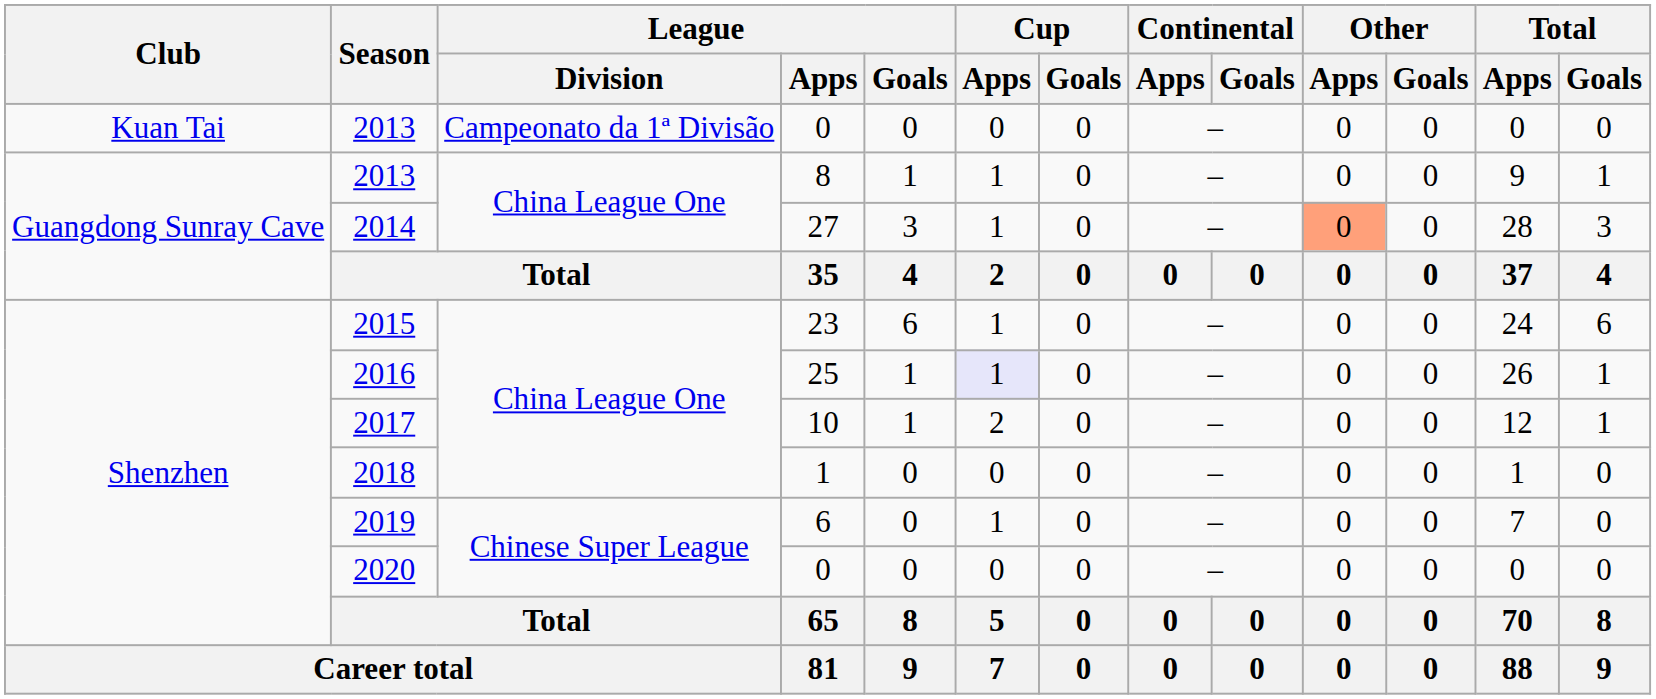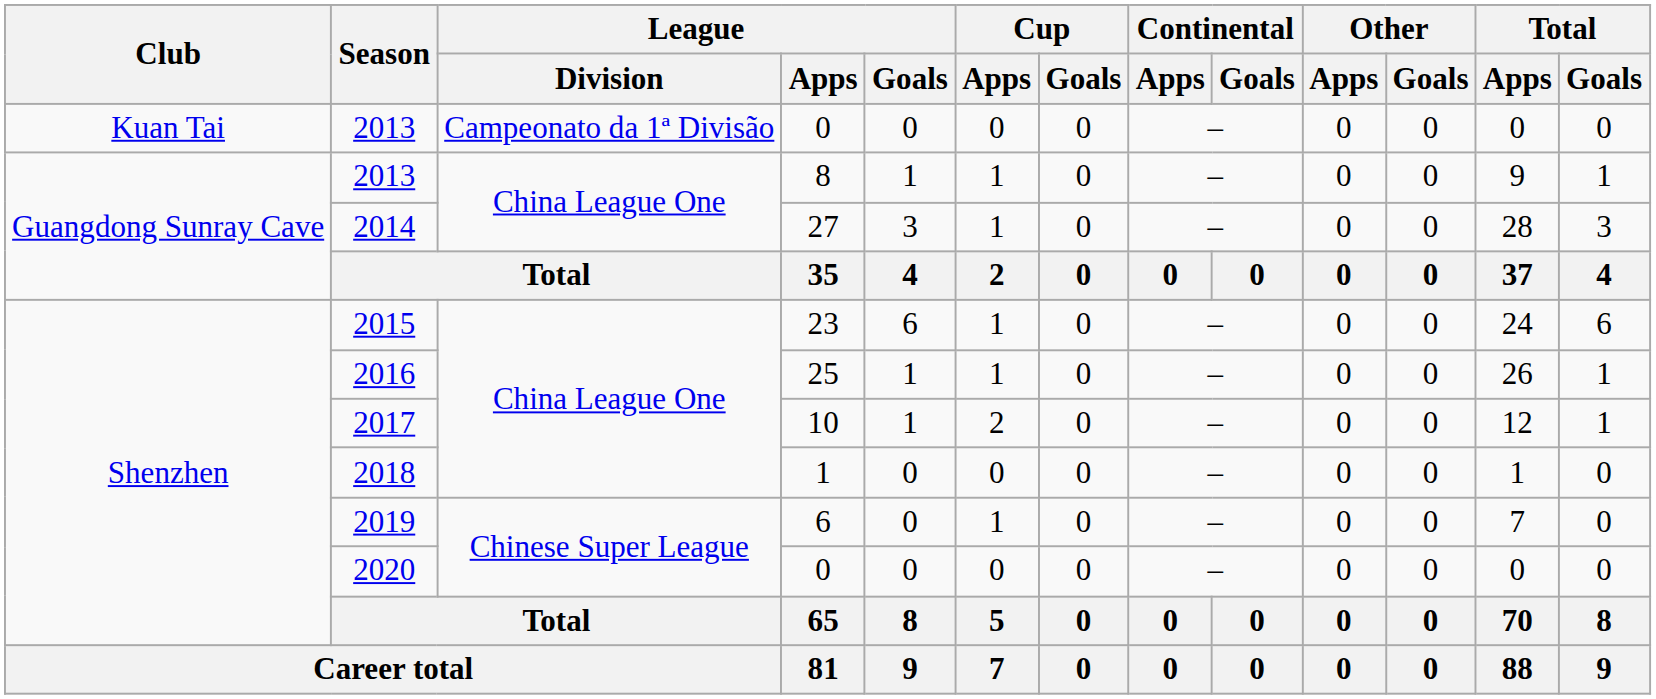(1344, 226) lightsalmon background -> (1344, 226) no background
(997, 373) lavender background -> (997, 373) no background
